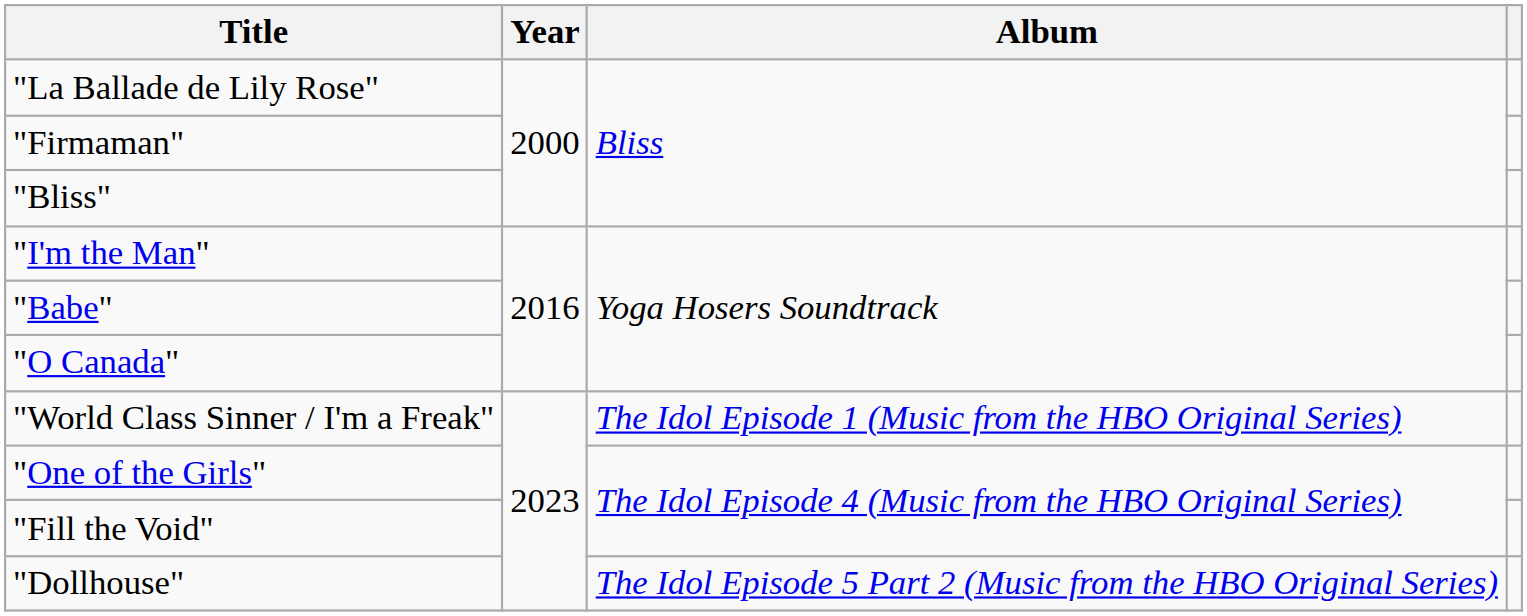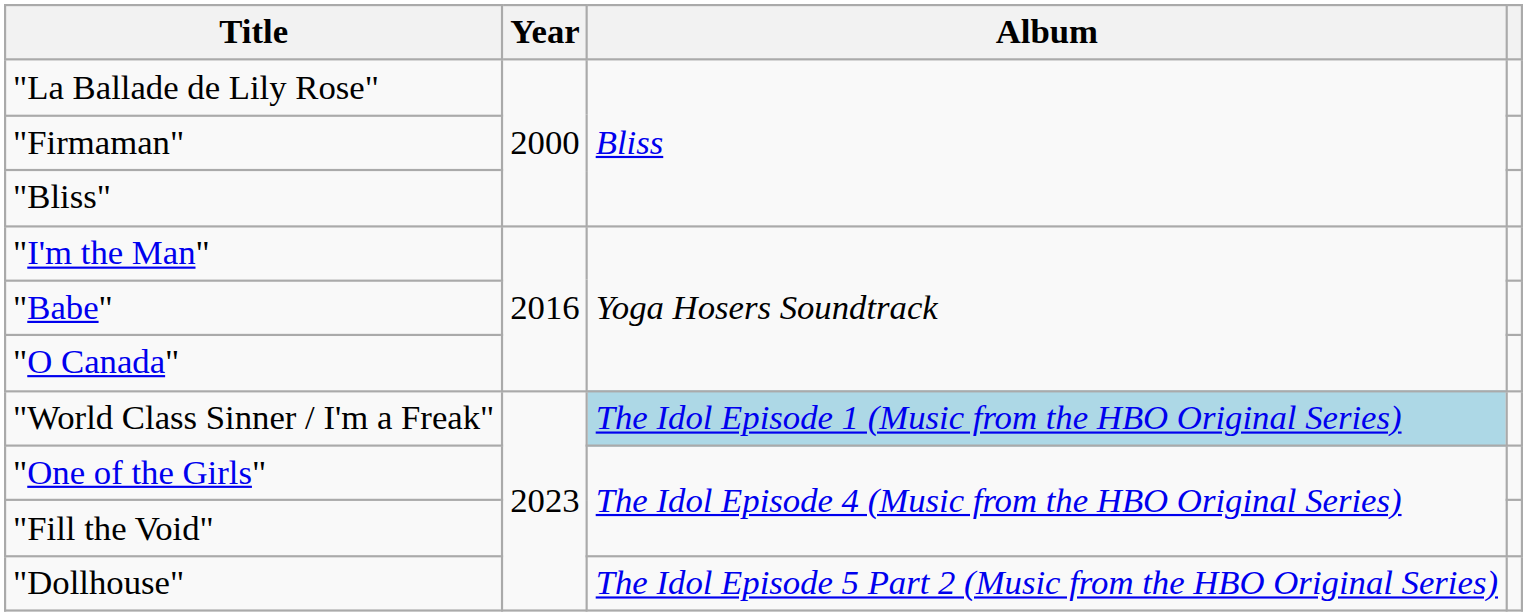(999, 417) no background -> (999, 417) lightblue background
